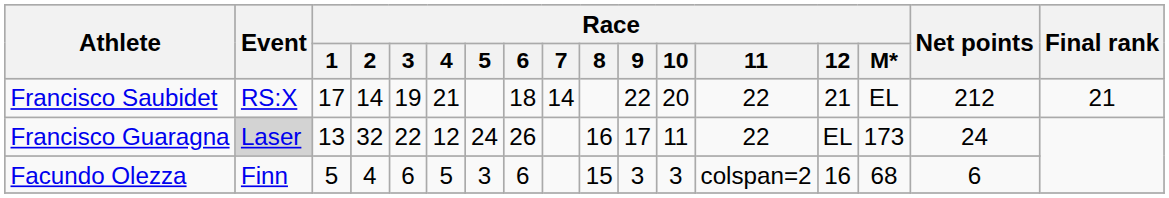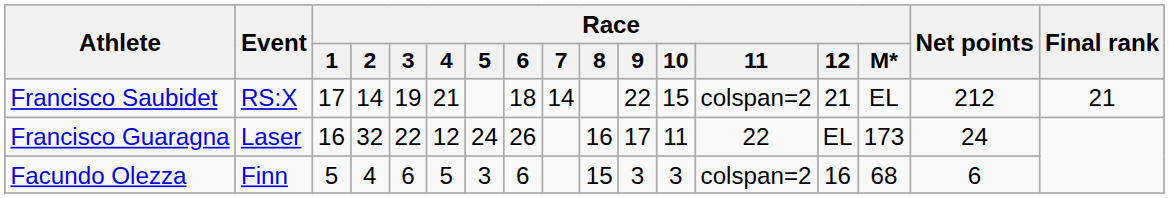(676, 99) 20 -> (676, 99) 15
(756, 99) 22 -> (756, 99) colspan=2
(271, 137) lightgrey background -> (271, 137) no background
(332, 137) 13 -> (332, 137) 16
